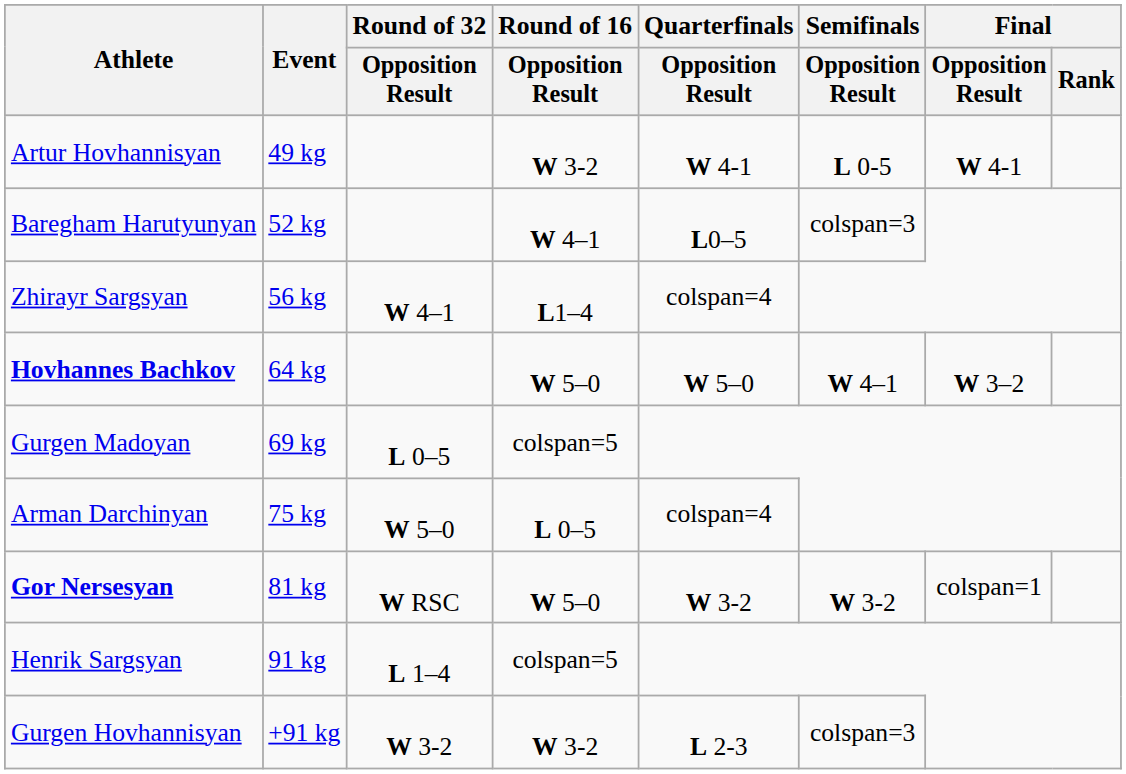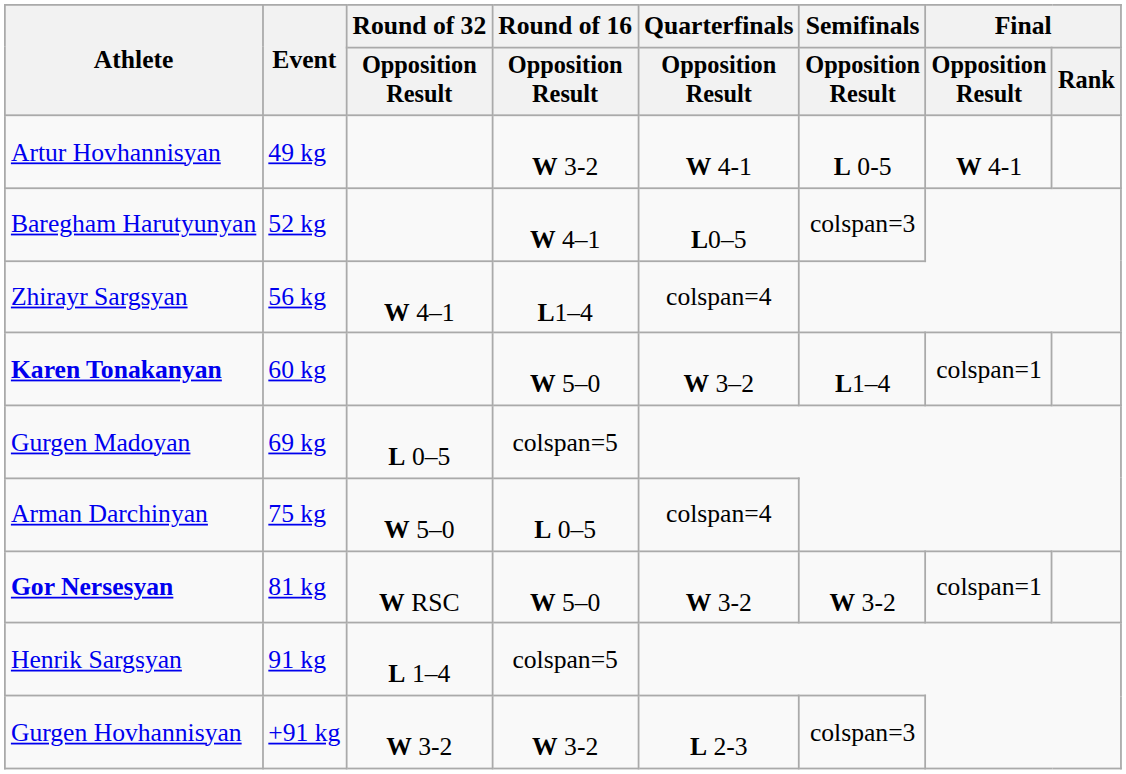+ row: (116, 369)
- row: (123, 369)
